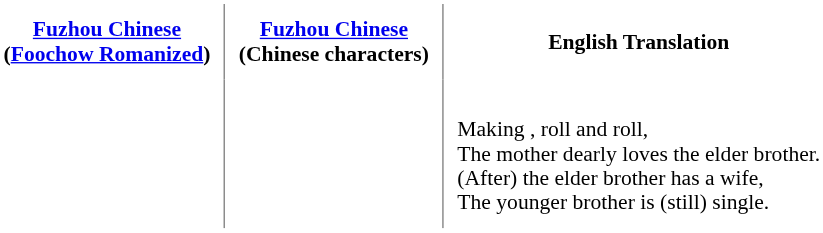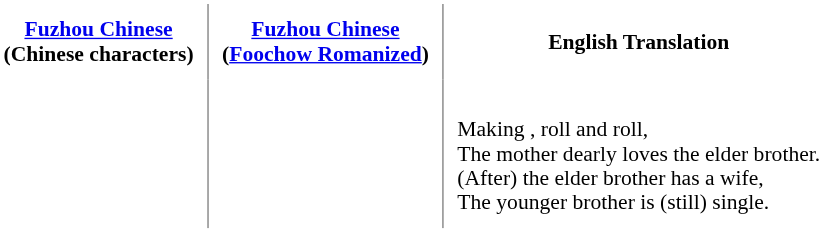columns swapped: (334, 41) <-> (107, 41)
